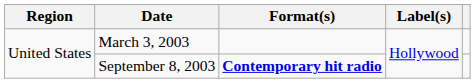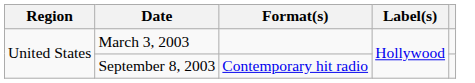(302, 66) bold -> (295, 66) normal
